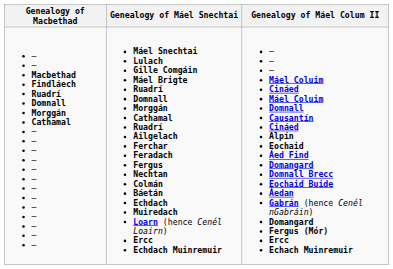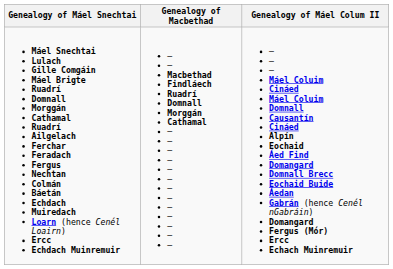columns swapped: (174, 16) <-> (55, 16)
